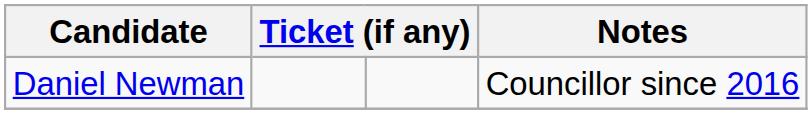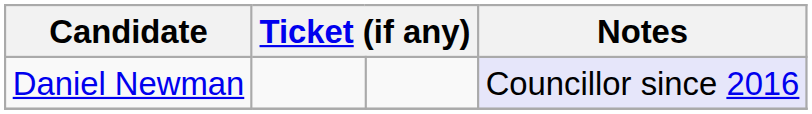(643, 83) no background -> (643, 83) lavender background
